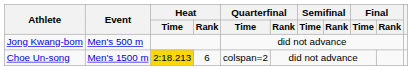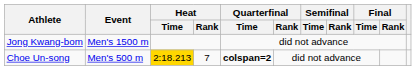(115, 43) Men's 500 m -> (118, 43) Men's 1500 m
(118, 58) Men's 1500 m -> (115, 58) Men's 500 m
(207, 58) 6 -> (207, 58) 7
(245, 58) normal -> (247, 58) bold
